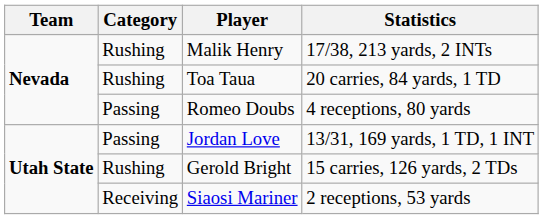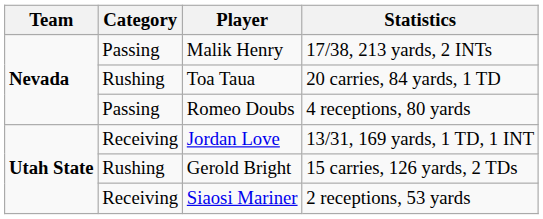(133, 49) Rushing -> (131, 49) Passing
(131, 138) Passing -> (140, 138) Receiving
